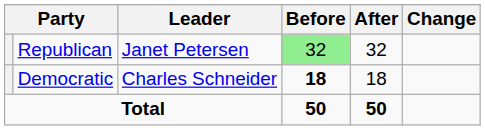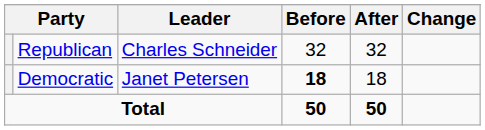(185, 49) Janet Petersen -> (199, 49) Charles Schneider
(316, 49) lightgreen background -> (316, 49) no background
(199, 79) Charles Schneider -> (185, 79) Janet Petersen
